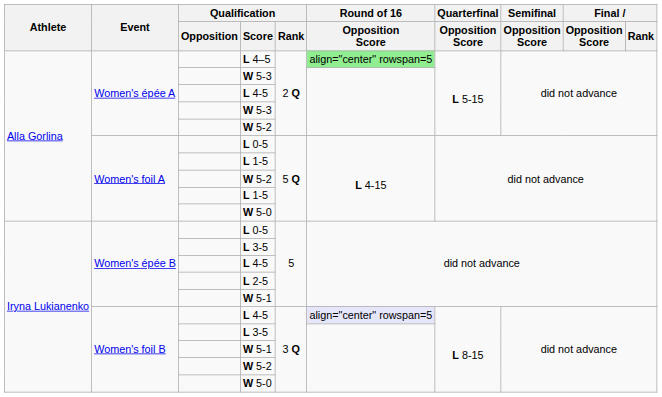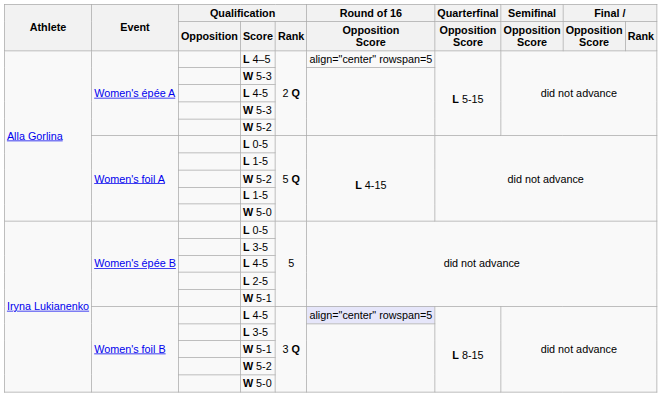(371, 59) lightgreen background -> (371, 59) no background
